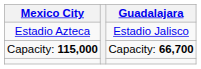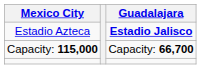(151, 31) normal -> (151, 31) bold
